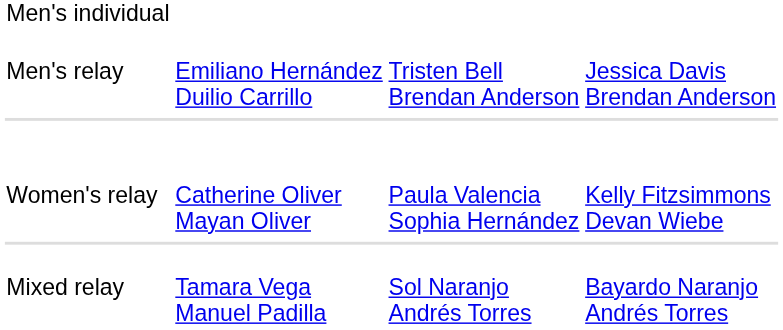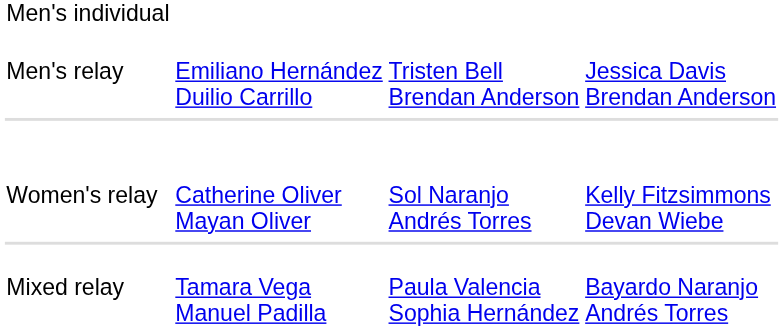(484, 208) Paula Valencia Sophia Hernández -> (460, 208) Sol Naranjo Andrés Torres
(460, 300) Sol Naranjo Andrés Torres -> (484, 300) Paula Valencia Sophia Hernández
